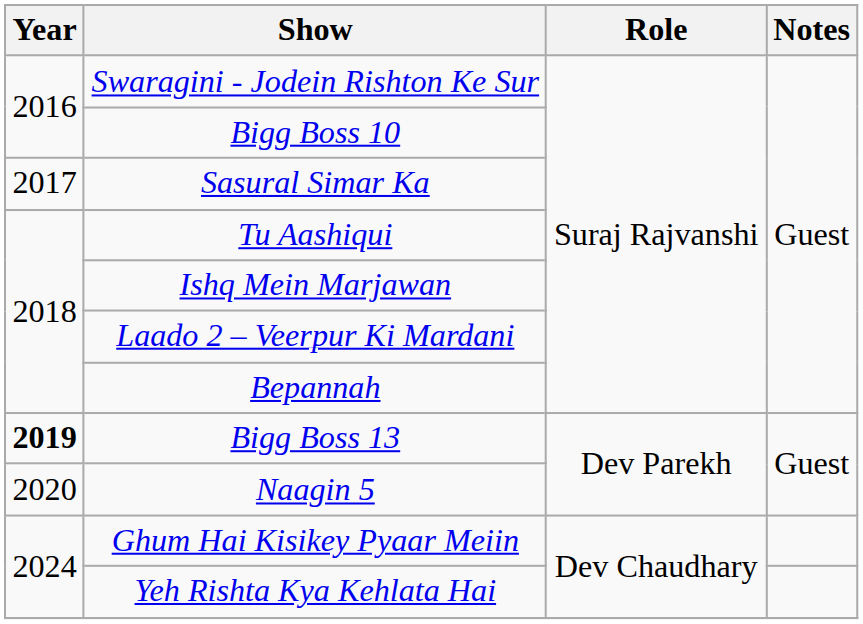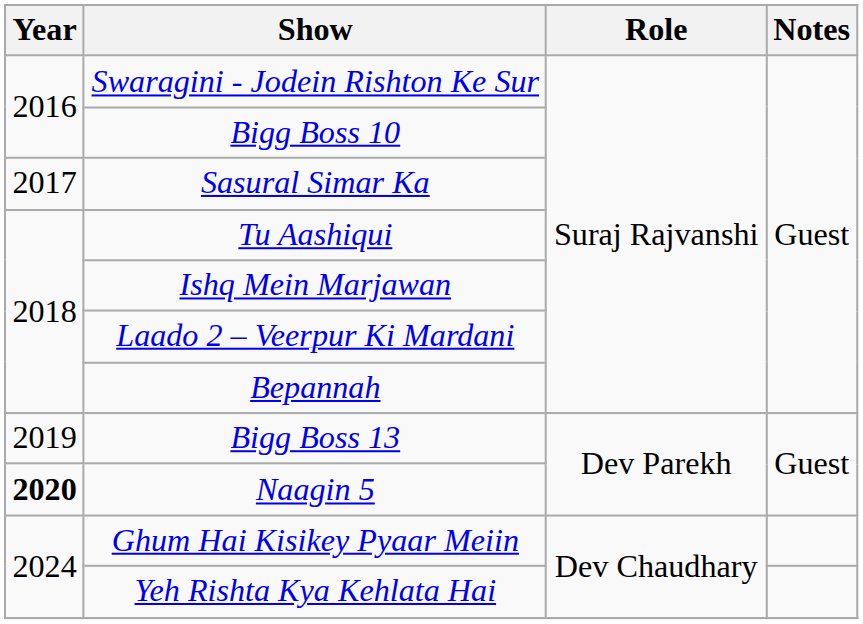(45, 438) bold -> (45, 438) normal
(45, 489) normal -> (45, 489) bold
